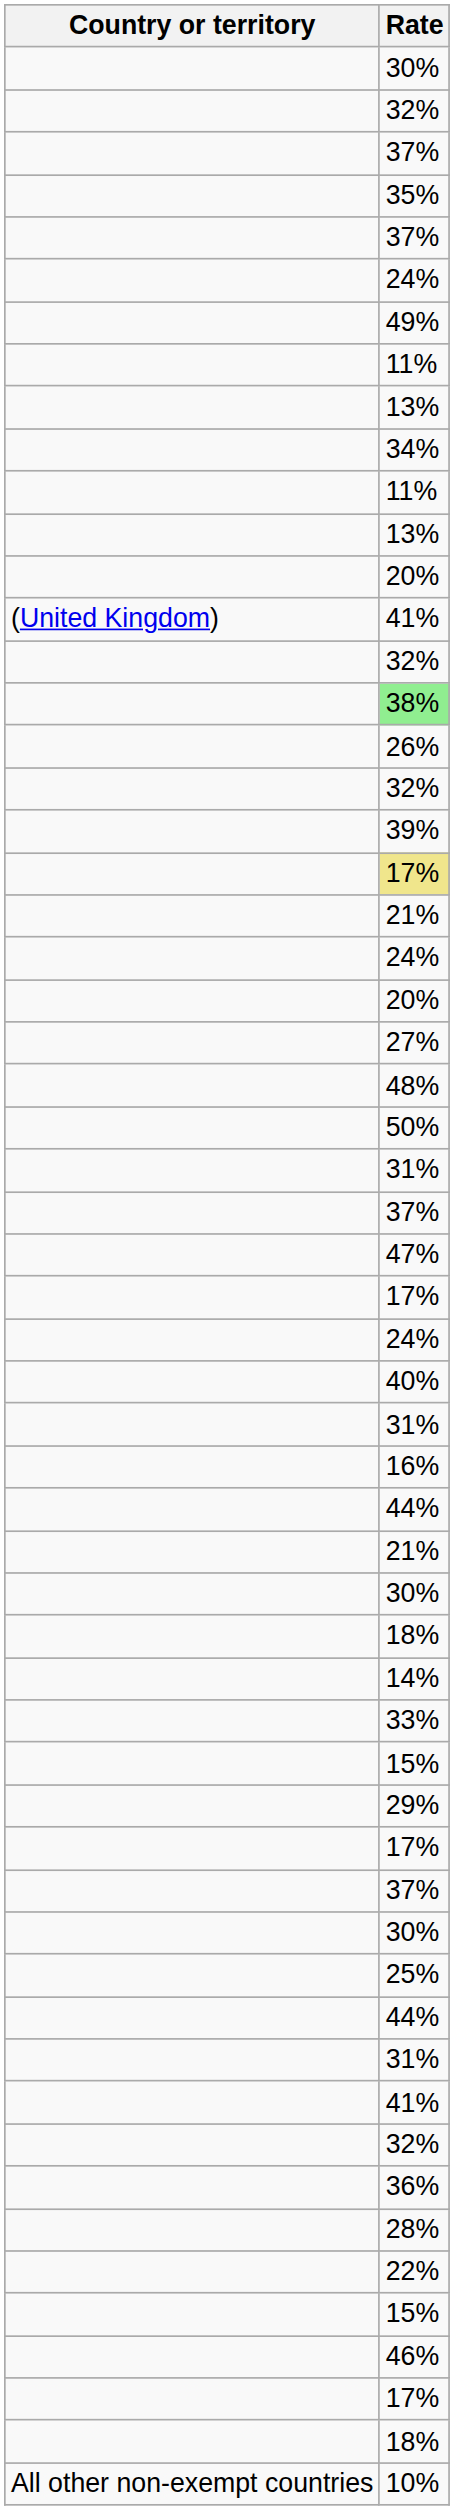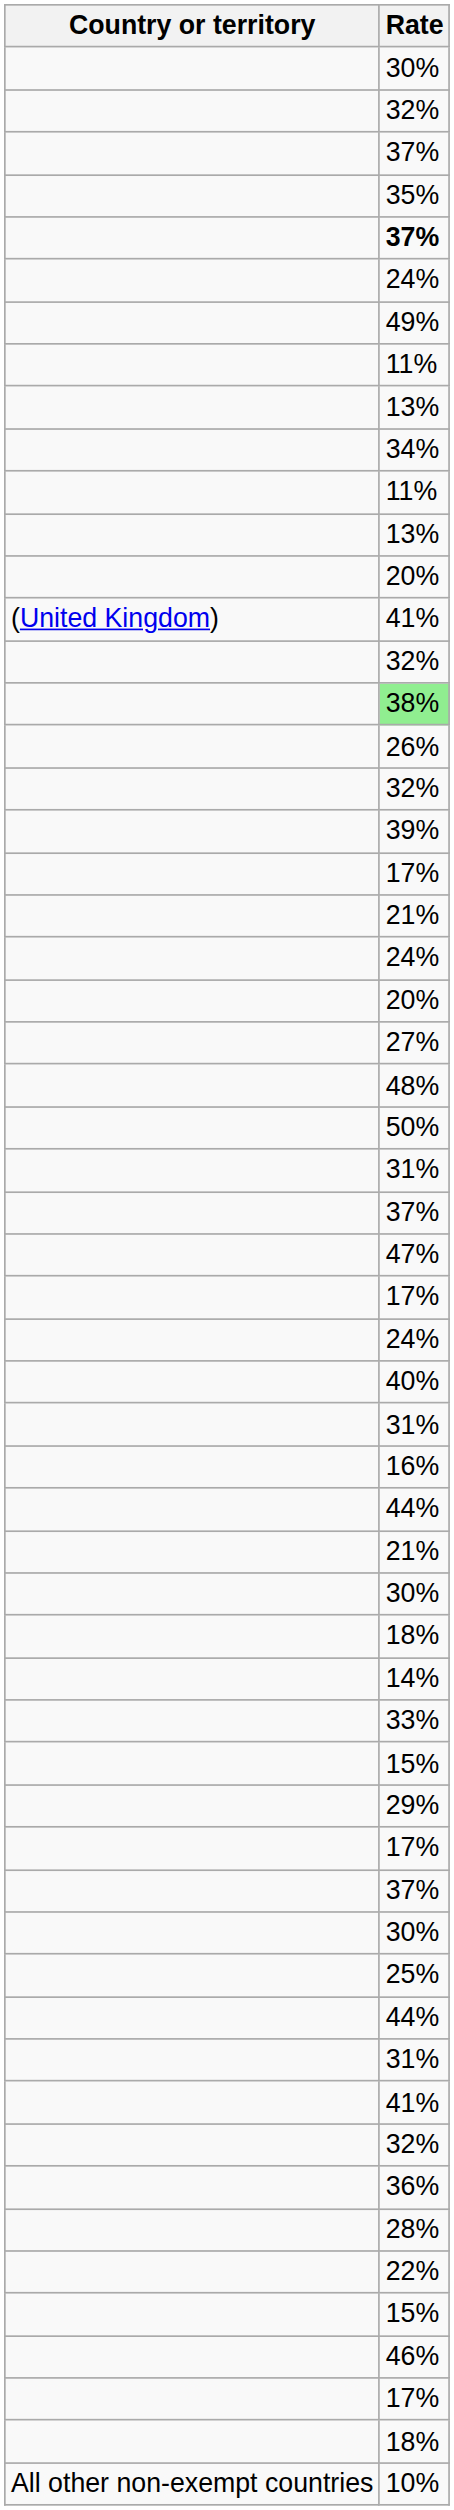(412, 237) normal -> (412, 237) bold
(412, 873) khaki background -> (412, 873) no background
